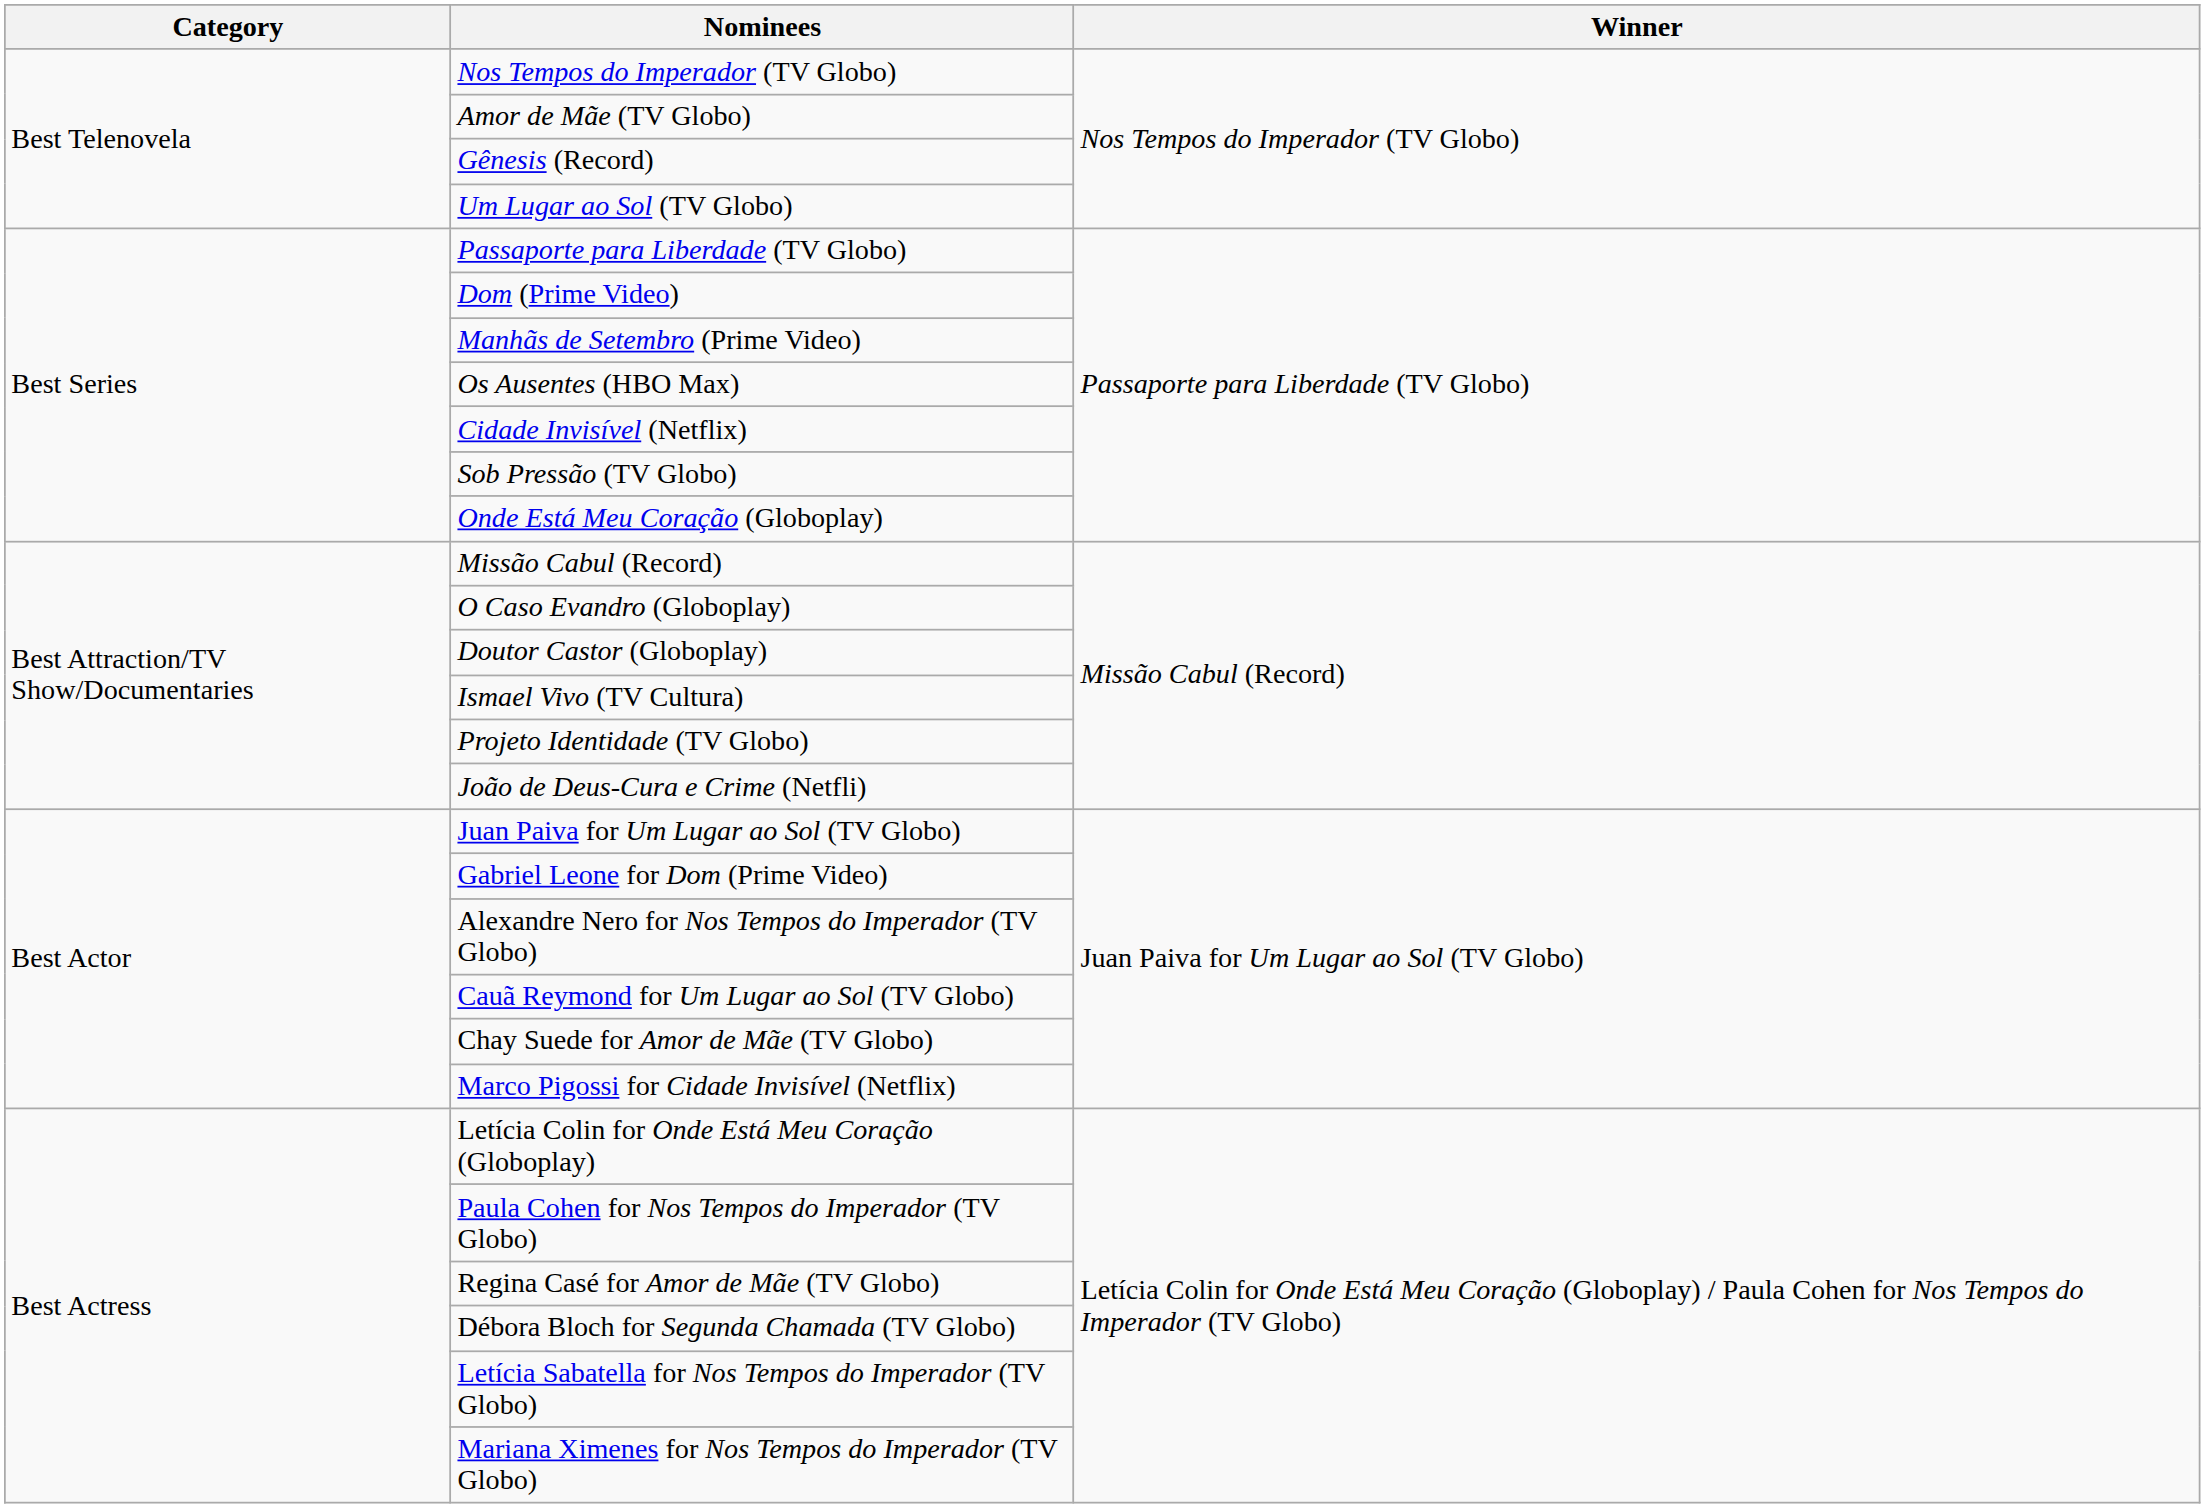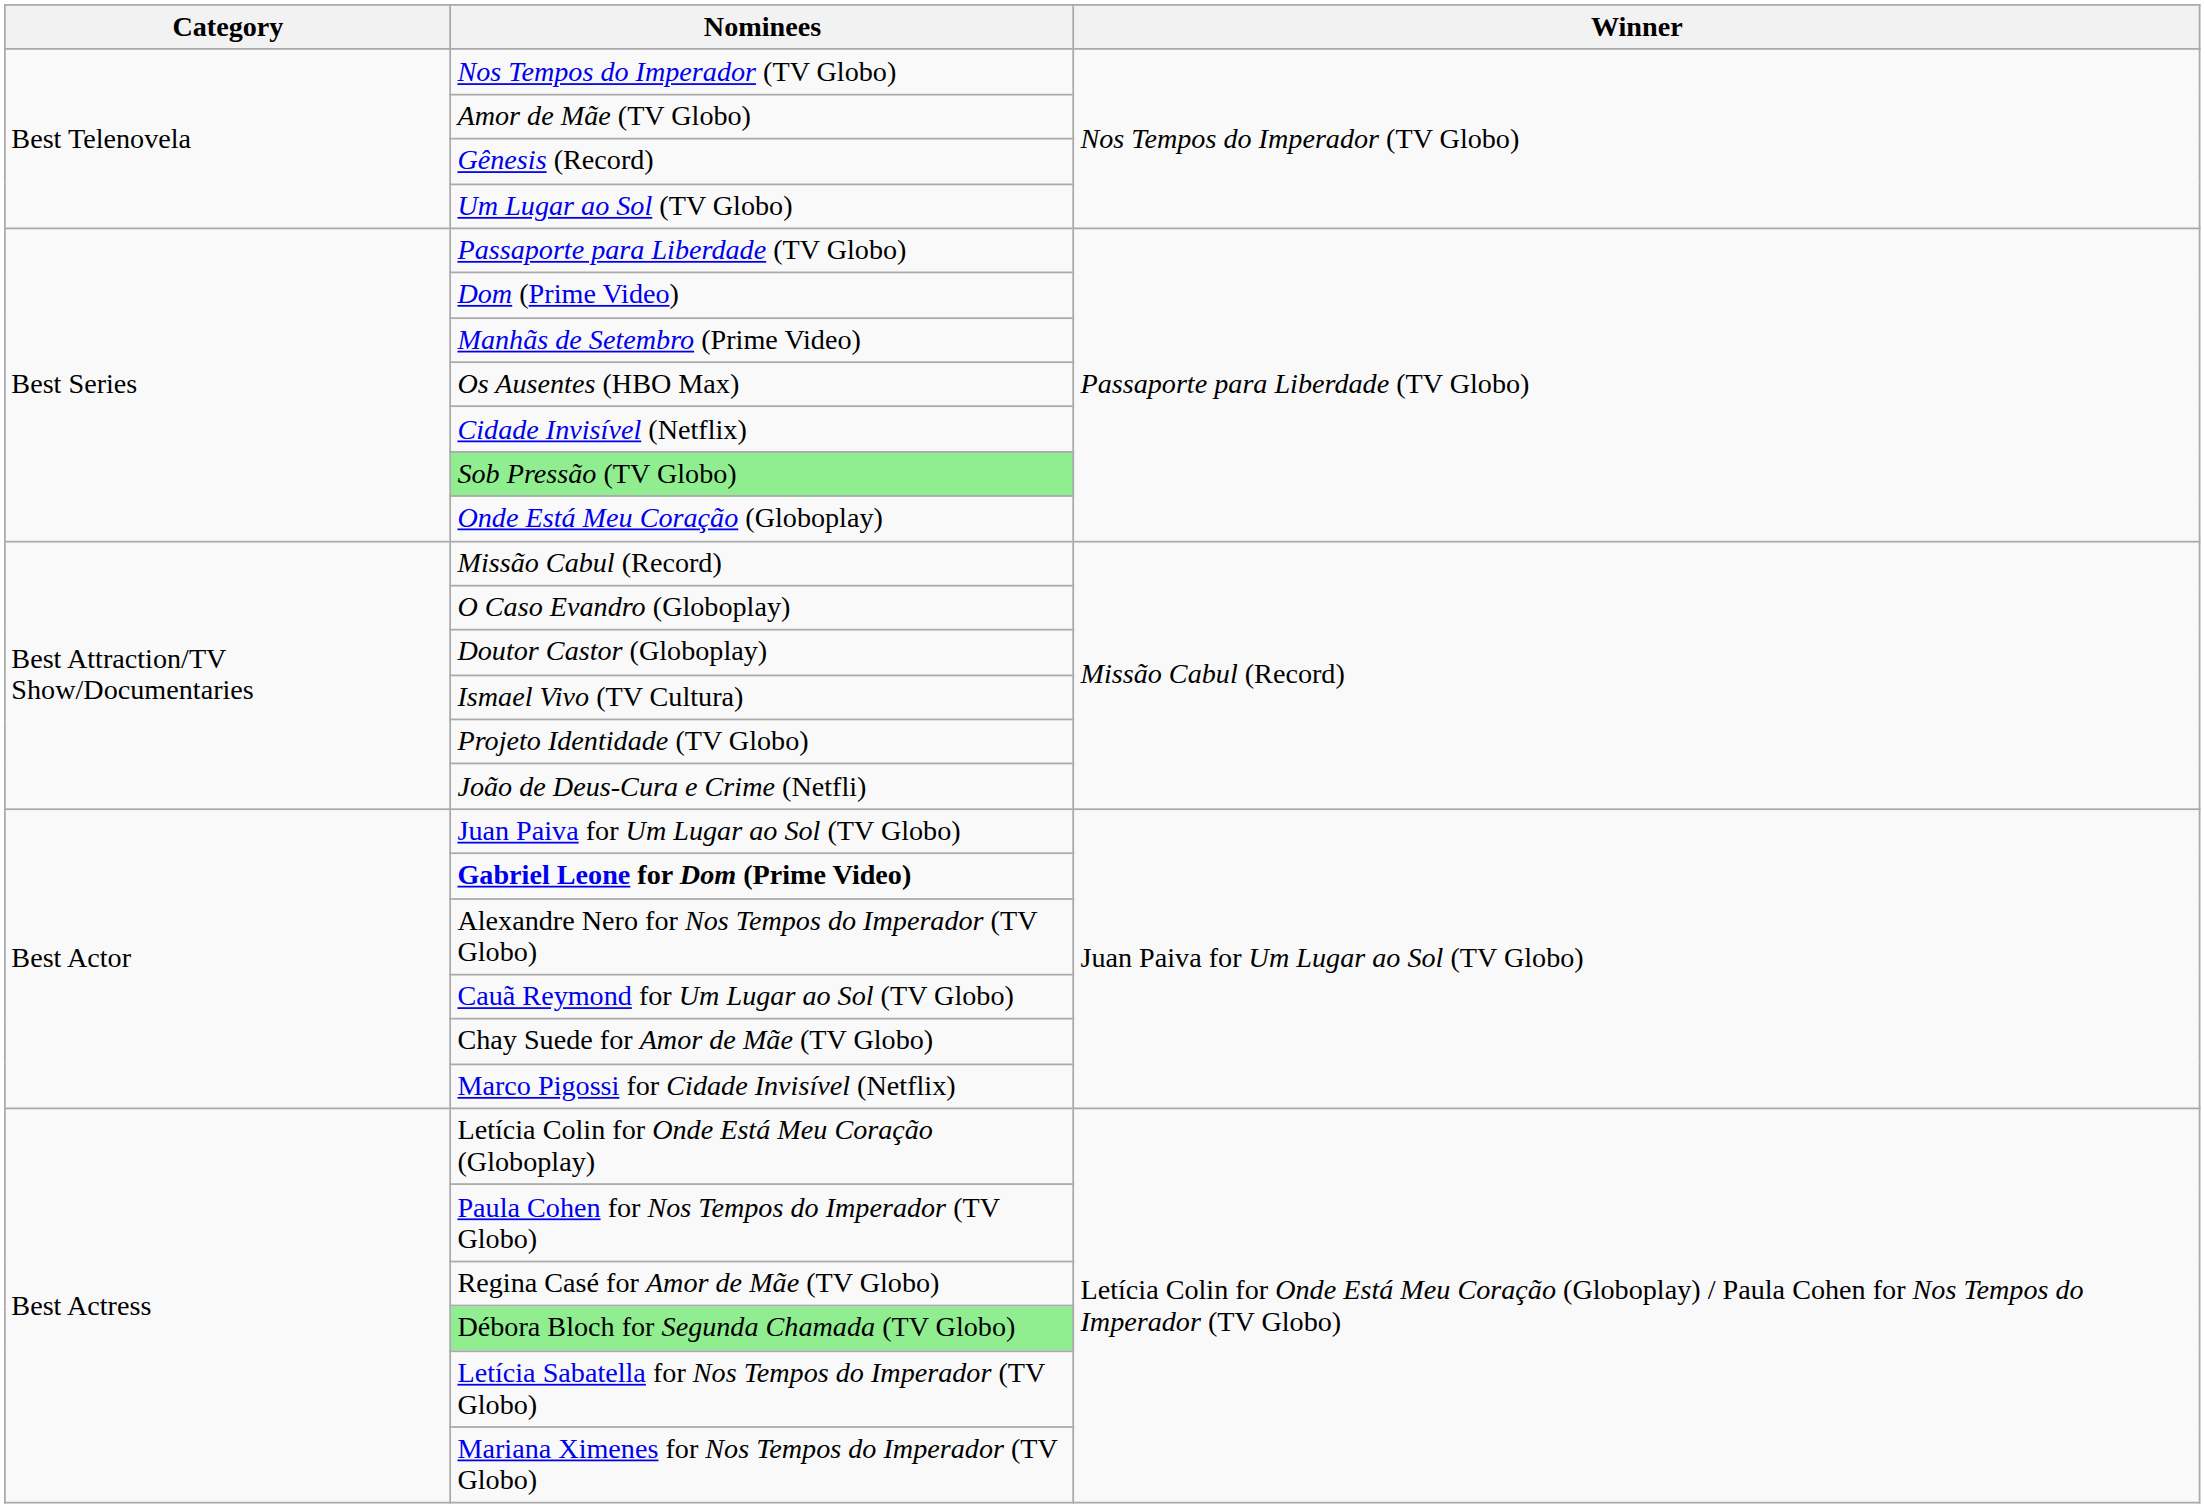(597, 473) no background -> (597, 473) lightgreen background
(673, 875) normal -> (684, 875) bold
(736, 1327) no background -> (736, 1327) lightgreen background
